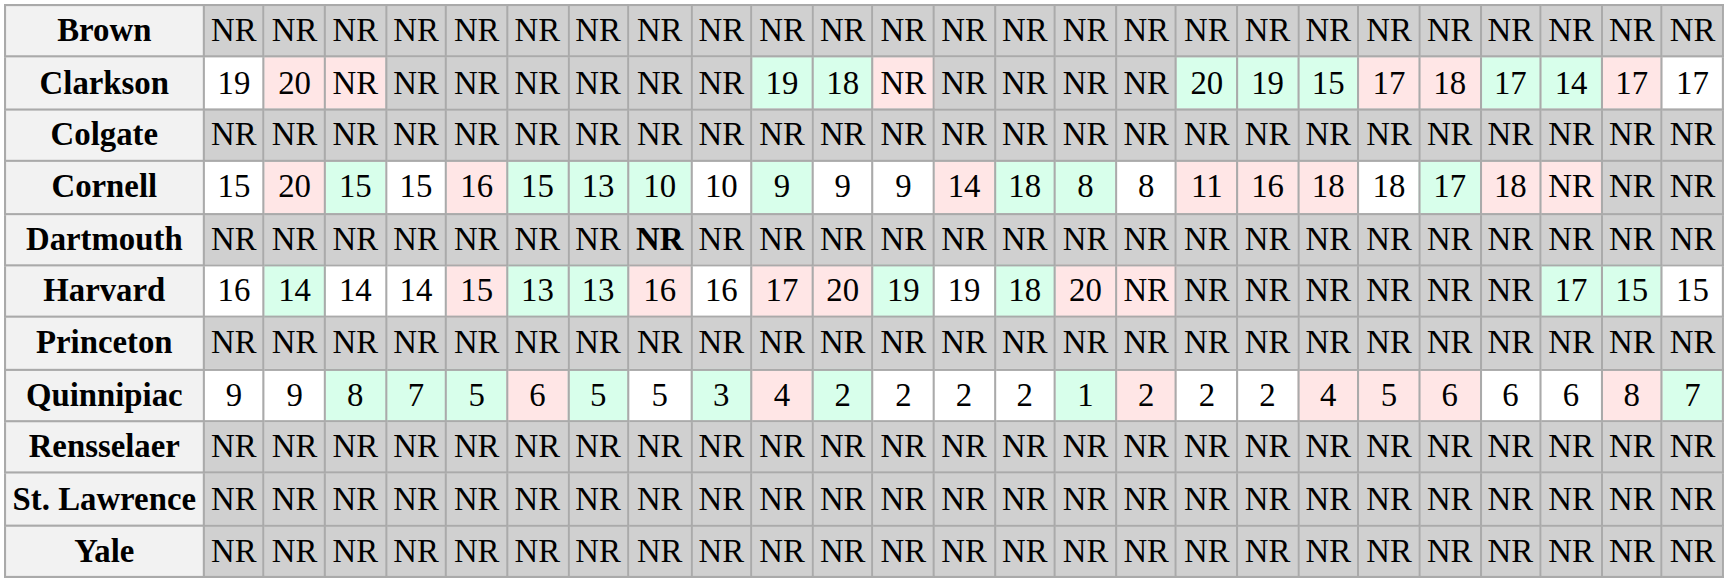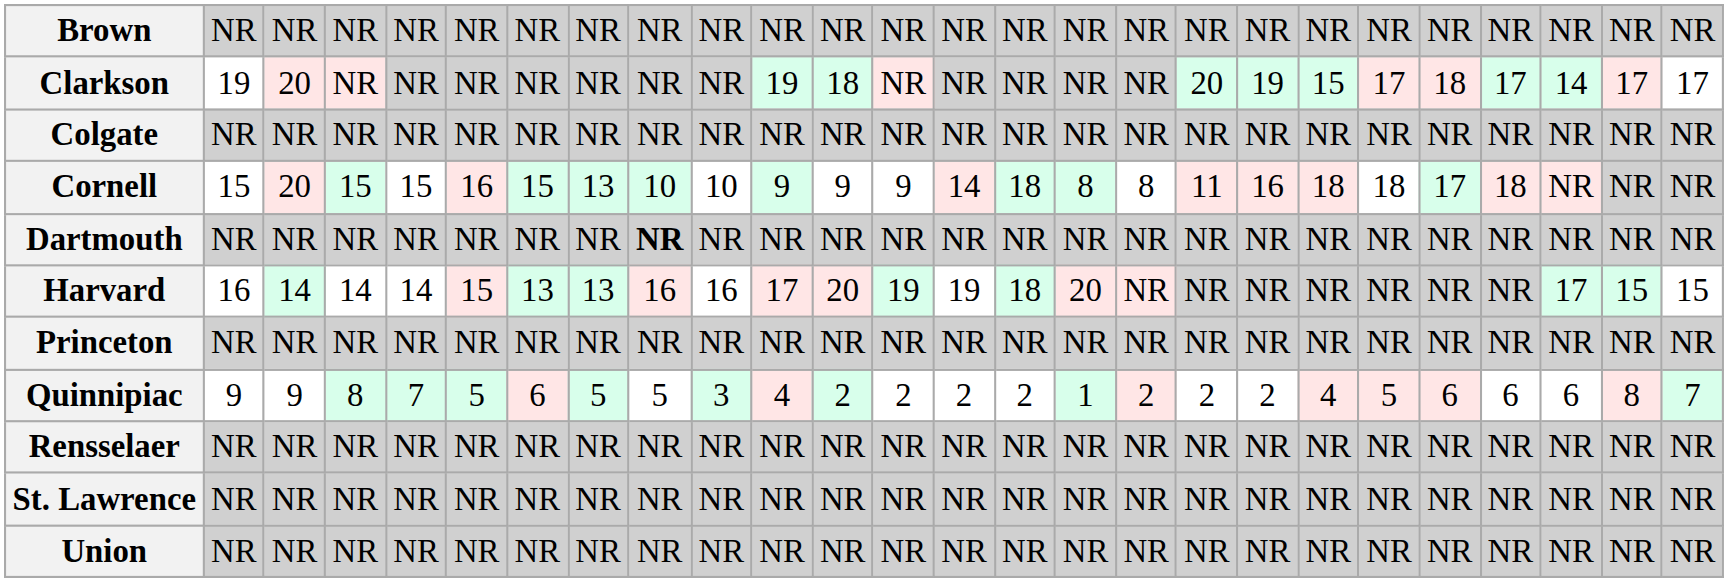+ row: (104, 550)
- row: (104, 550)
